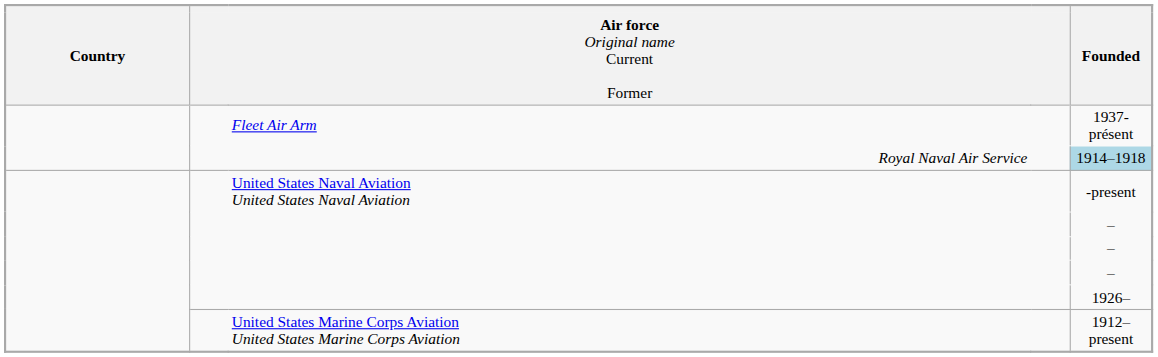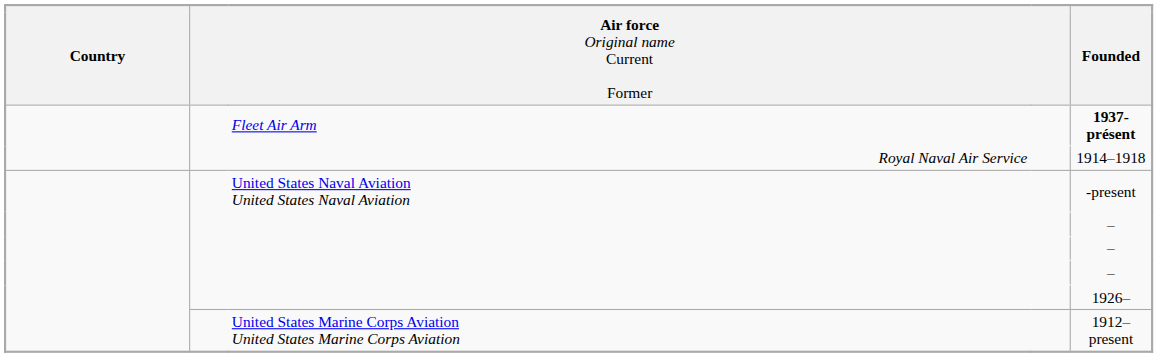(1111, 126) normal -> (1111, 126) bold
(1111, 159) lightblue background -> (1111, 159) no background
